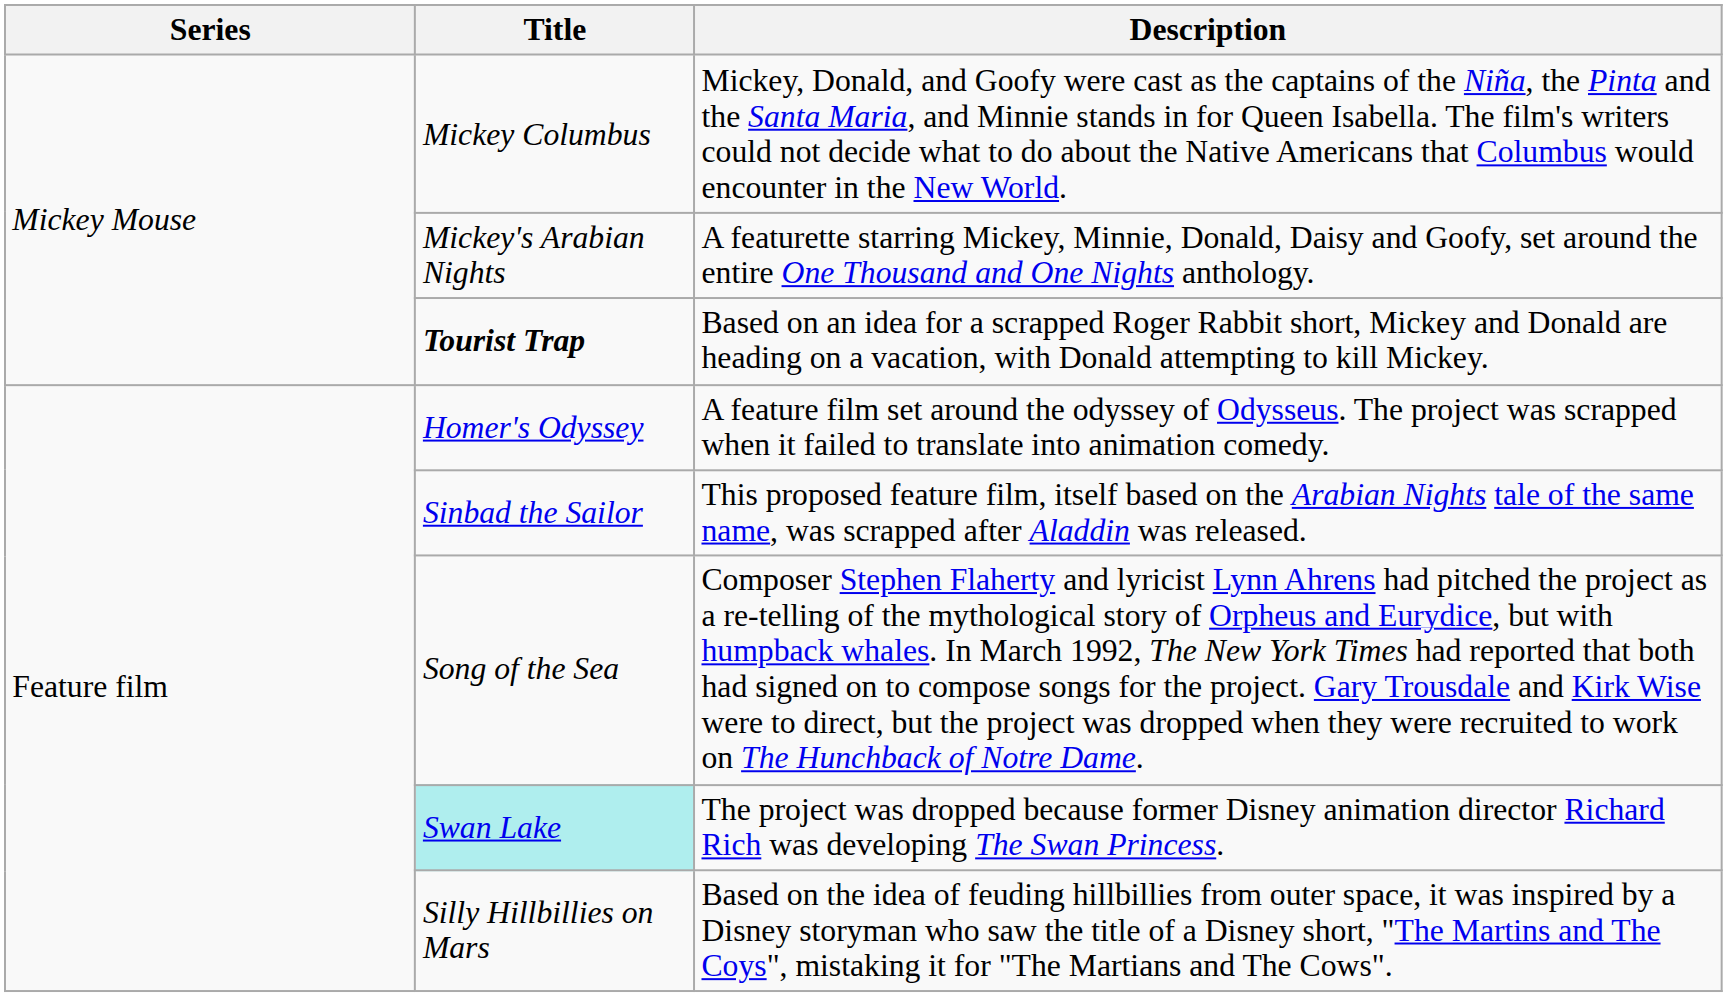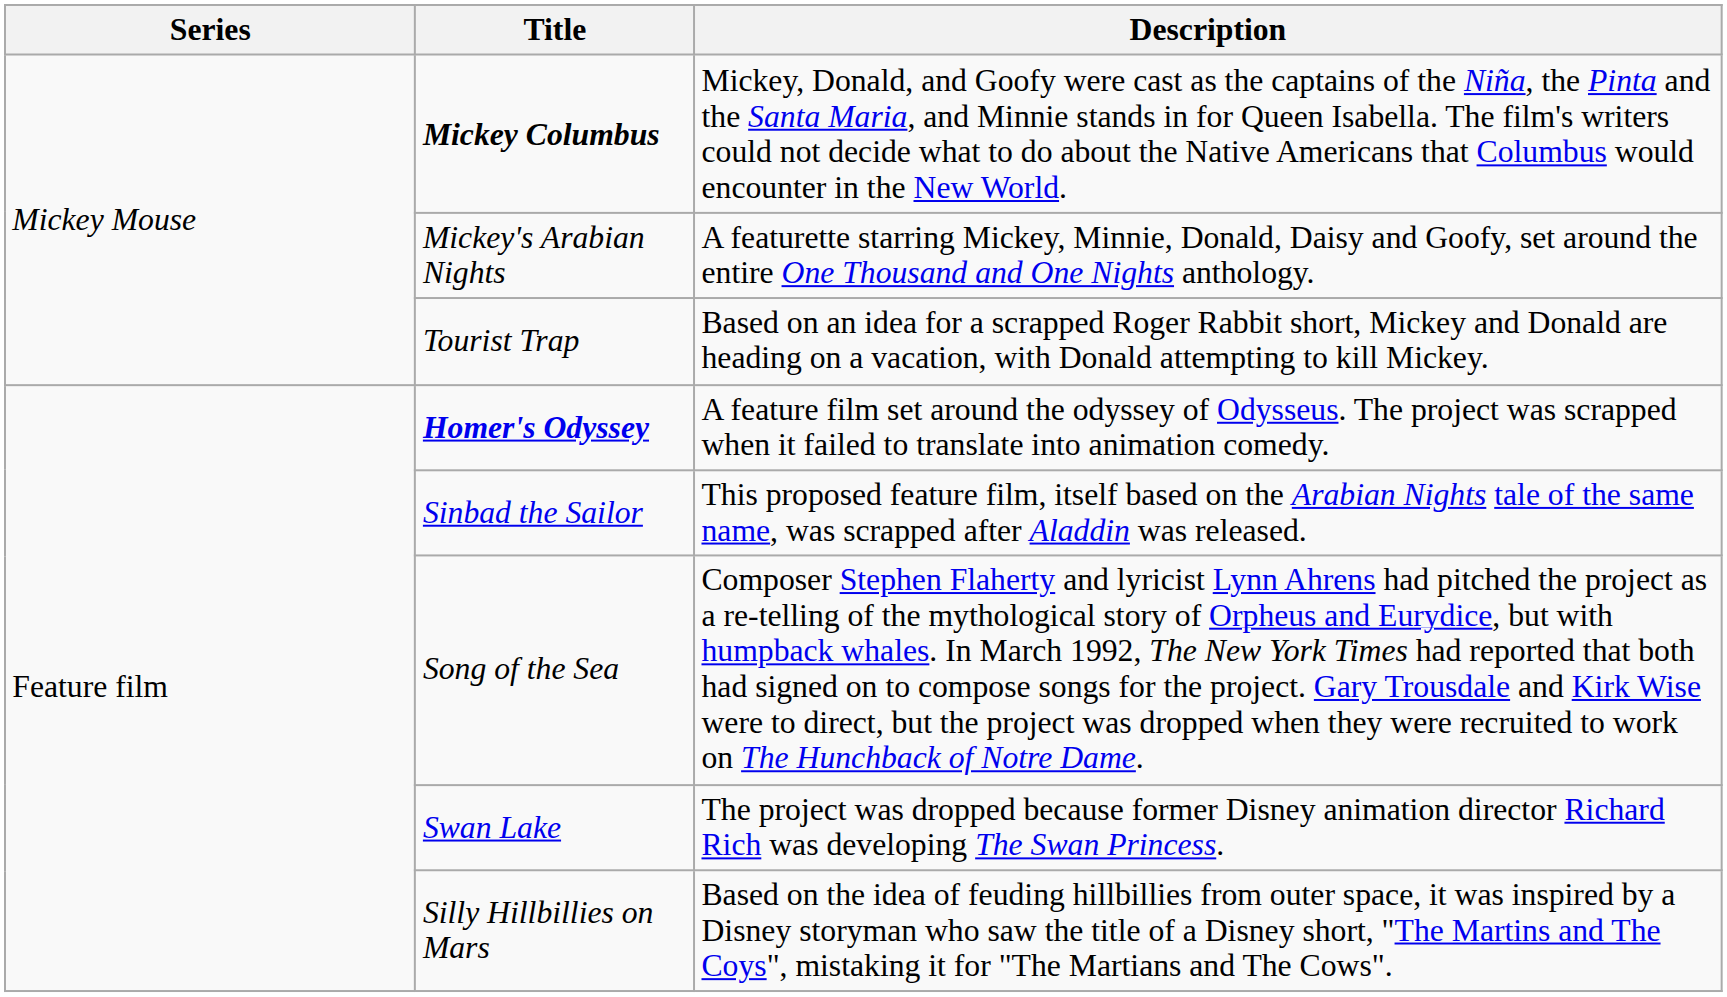(537, 133) normal -> (541, 133) bold
(504, 340) bold -> (501, 340) normal
(533, 426) normal -> (536, 426) bold
(492, 826) paleturquoise background -> (492, 826) no background
